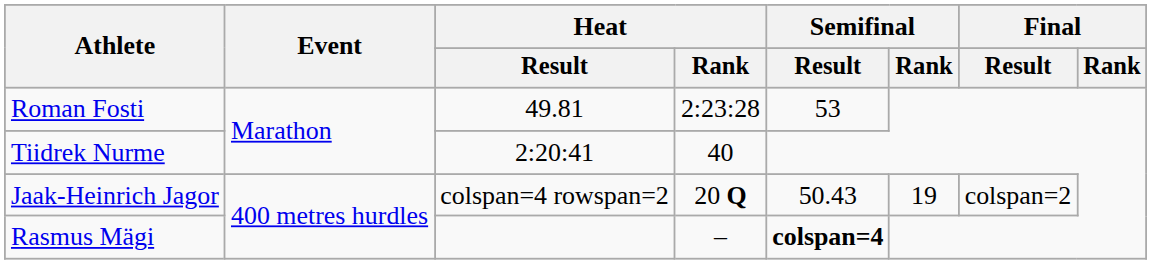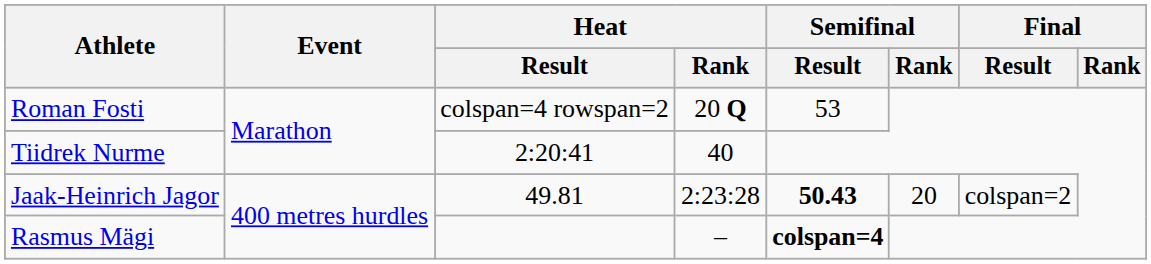(555, 109) 49.81 -> (555, 109) colspan=4 rowspan=2
(720, 109) 2:23:28 -> (720, 109) 20 Q
(555, 194) colspan=4 rowspan=2 -> (555, 194) 49.81
(720, 194) 20 Q -> (720, 194) 2:23:28
(828, 194) normal -> (828, 194) bold
(924, 194) 19 -> (924, 194) 20
